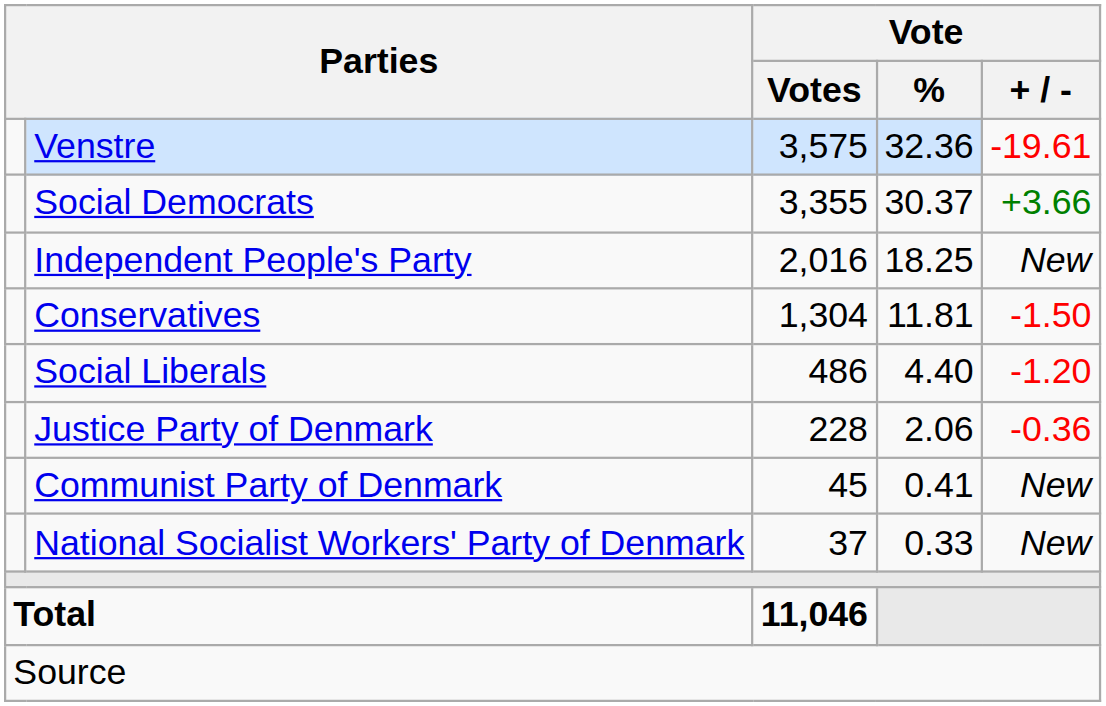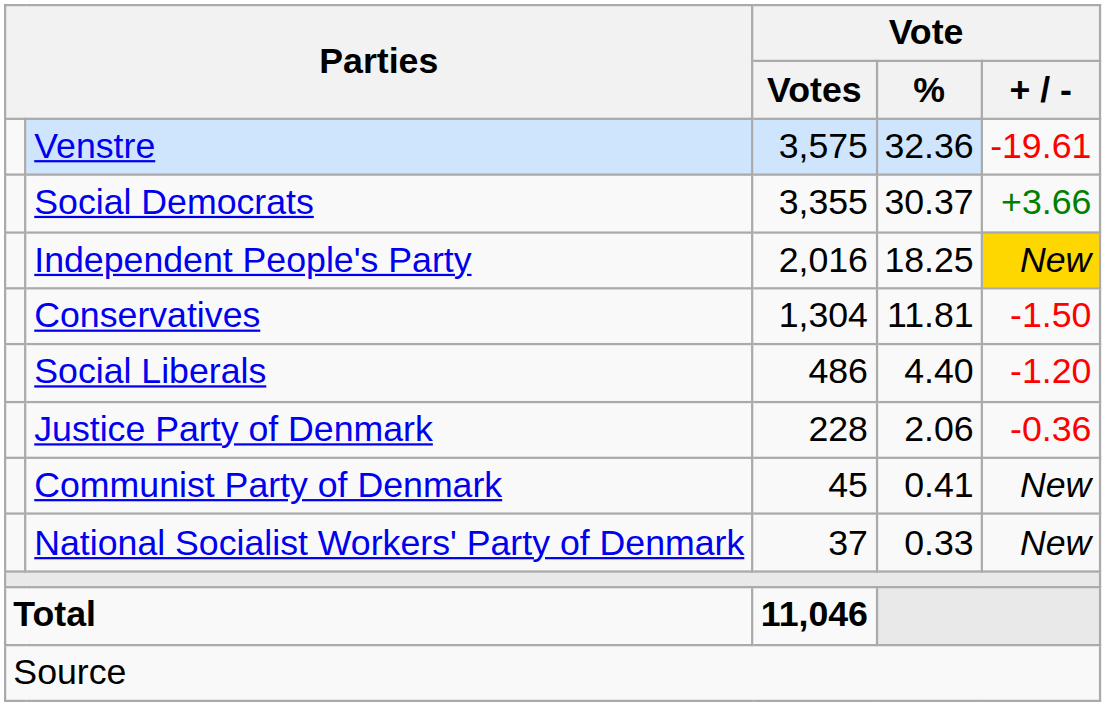(1056, 259) no background -> (1056, 259) gold background
